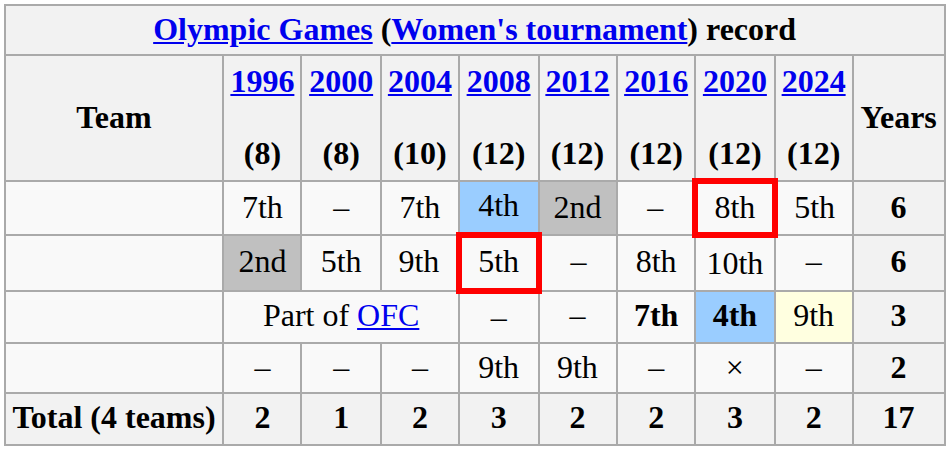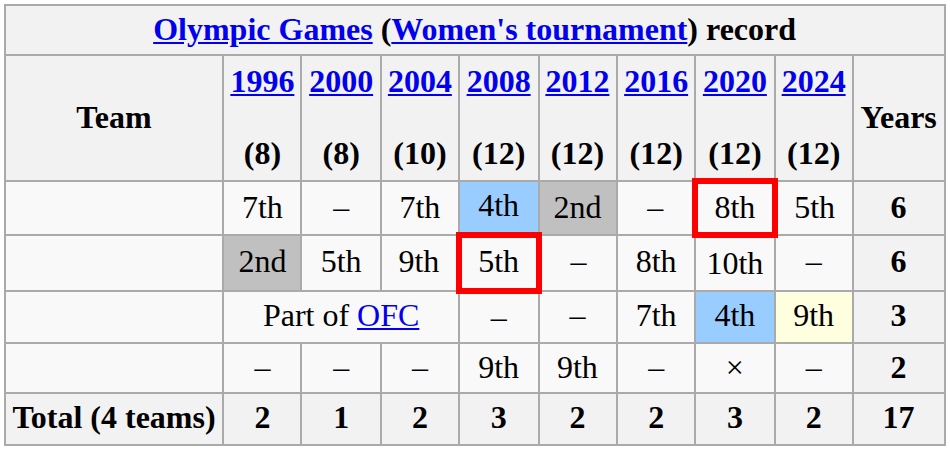(656, 315) bold -> (656, 315) normal
(735, 315) bold -> (735, 315) normal
